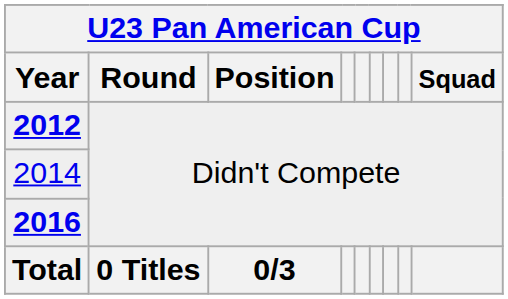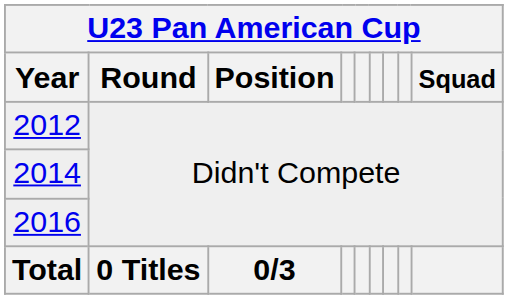(47, 125) bold -> (47, 125) normal
(47, 221) bold -> (47, 221) normal
